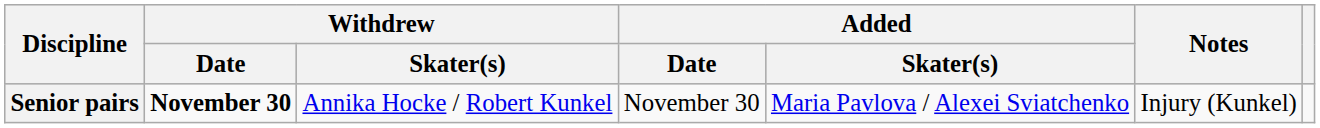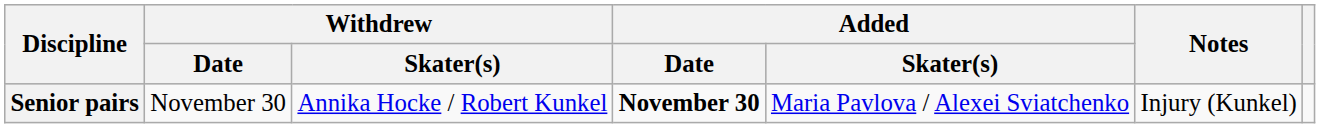(221, 102) bold -> (218, 102) normal
(692, 102) normal -> (689, 102) bold
